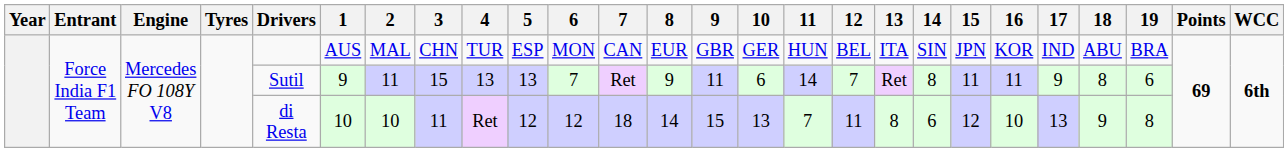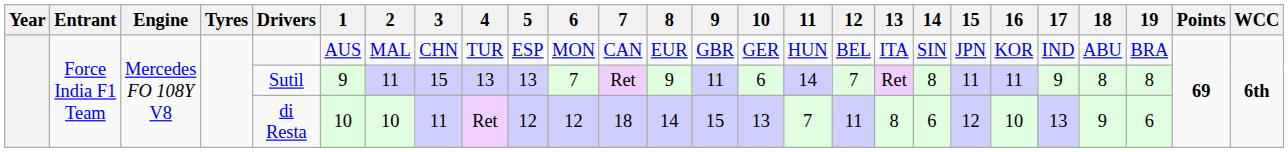(1149, 80) 6 -> (1149, 80) 8
(1149, 121) 8 -> (1149, 121) 6
